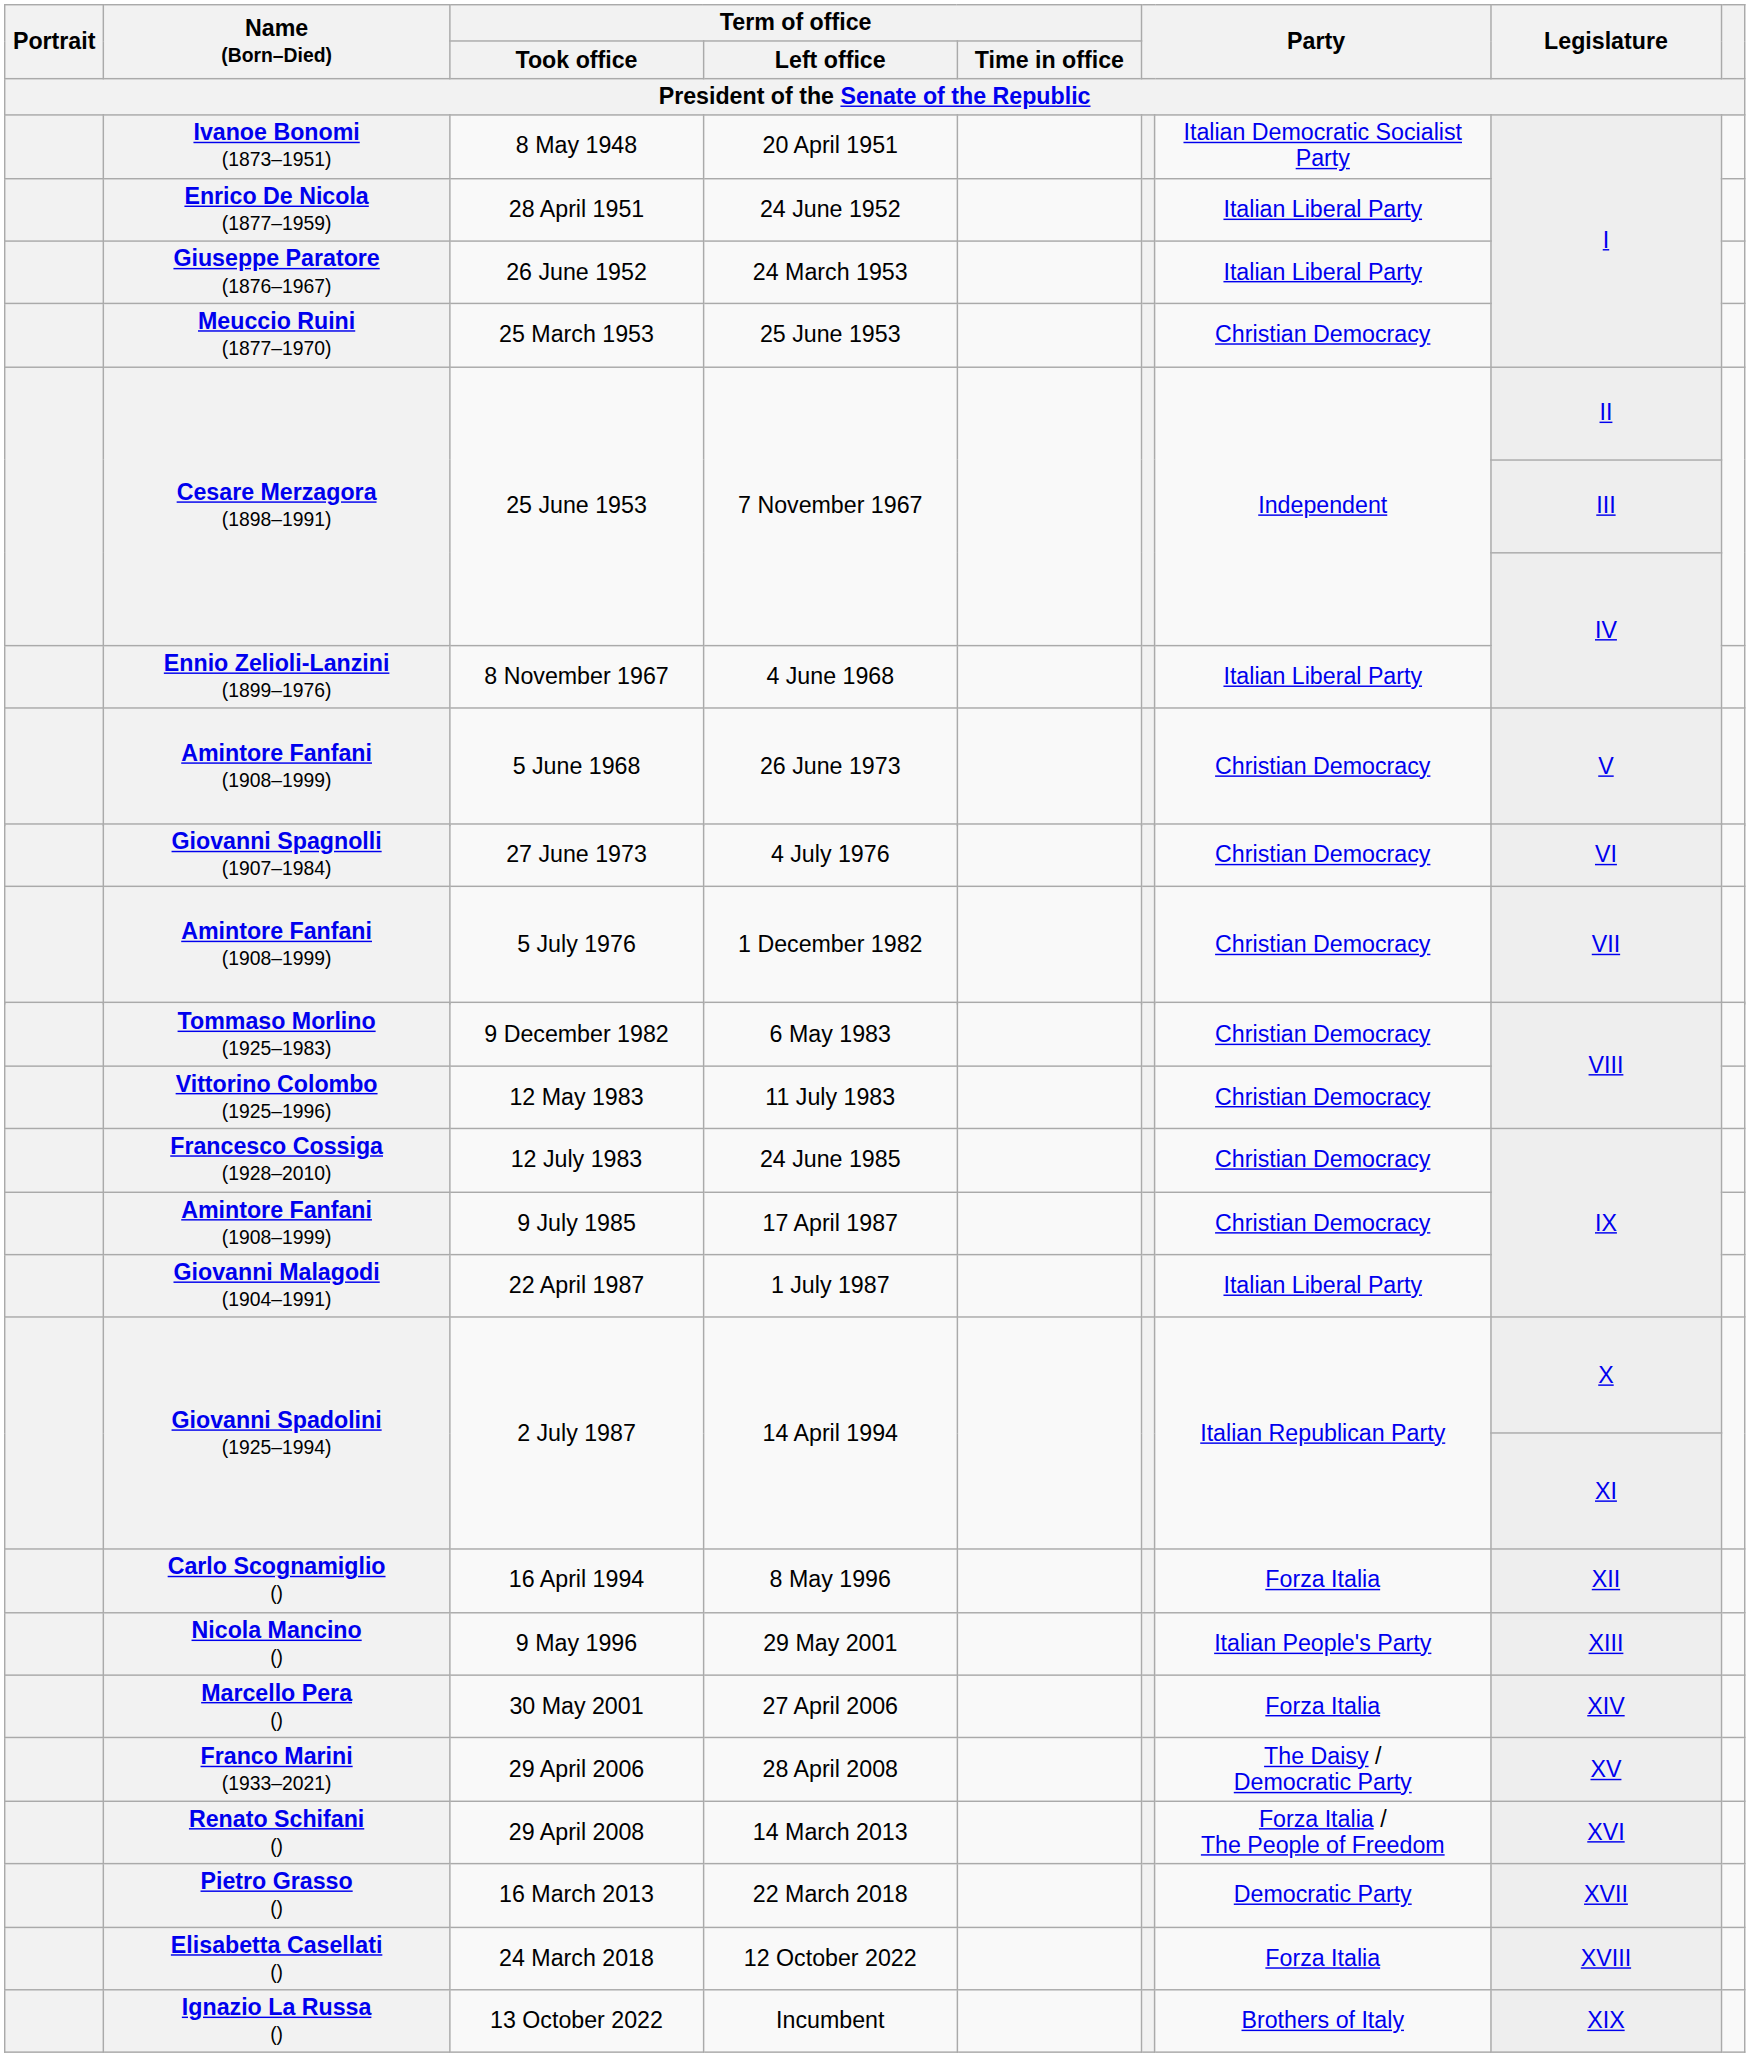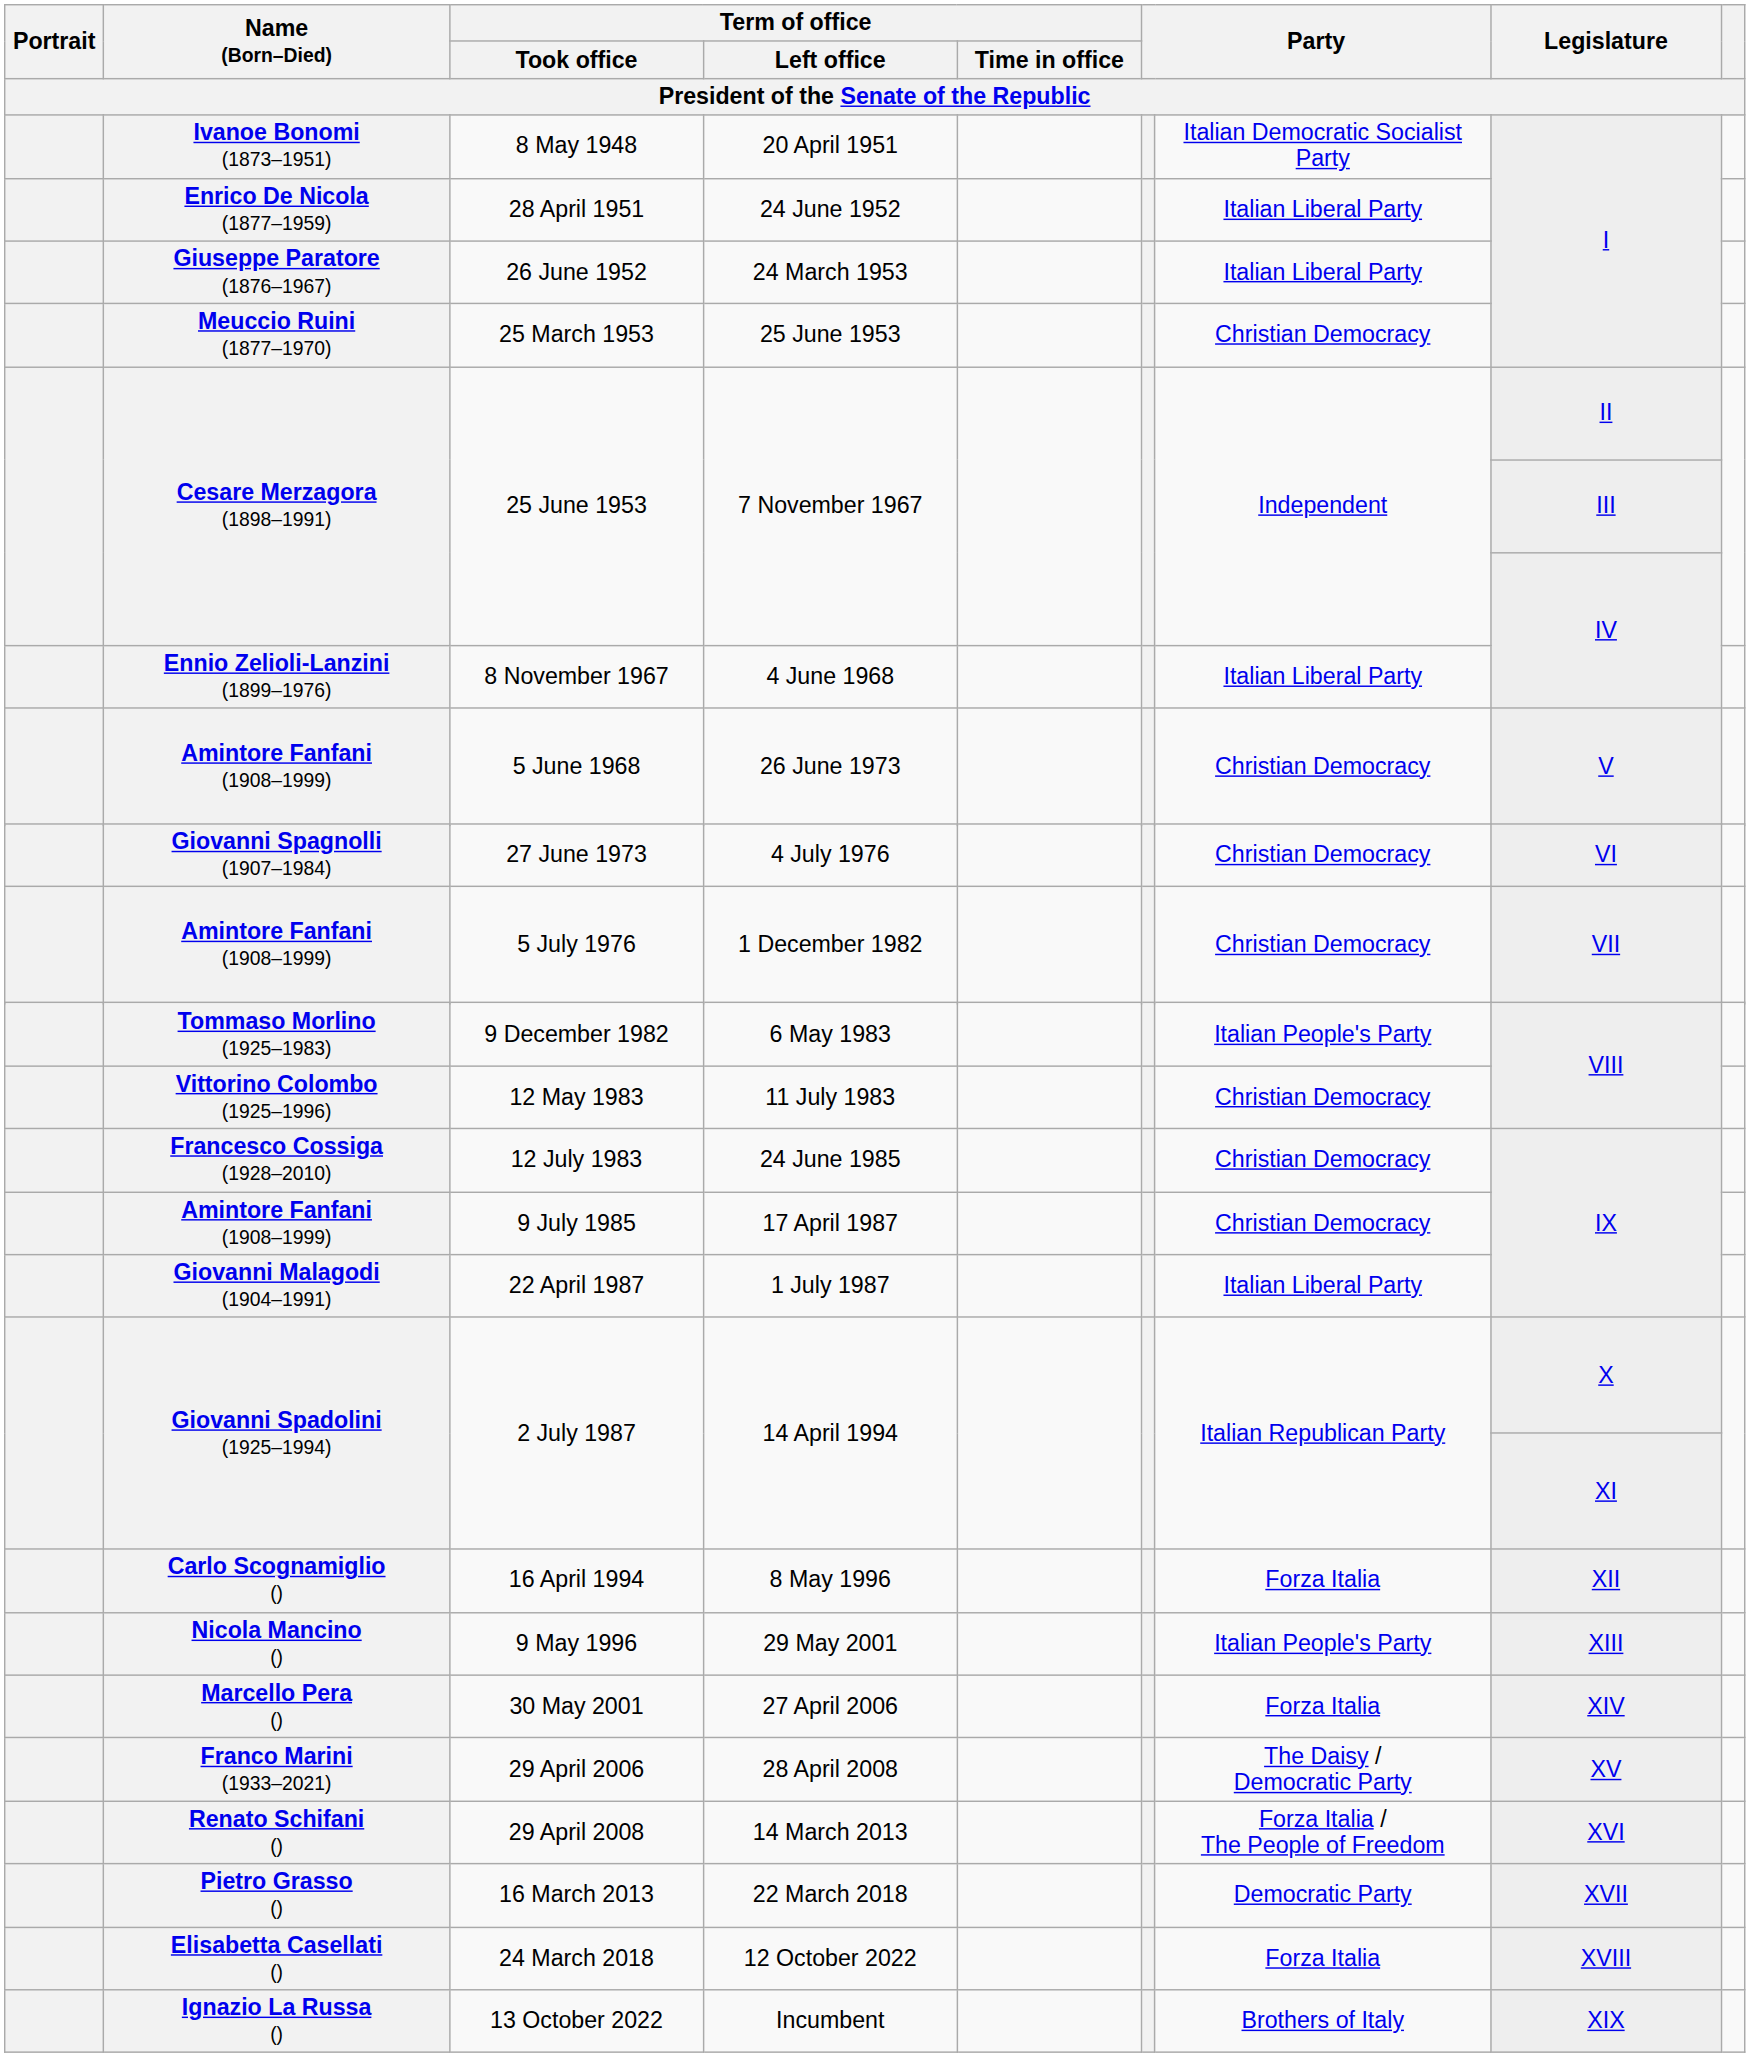(1323, 1034) Christian Democracy -> (1323, 1034) Italian People's Party
